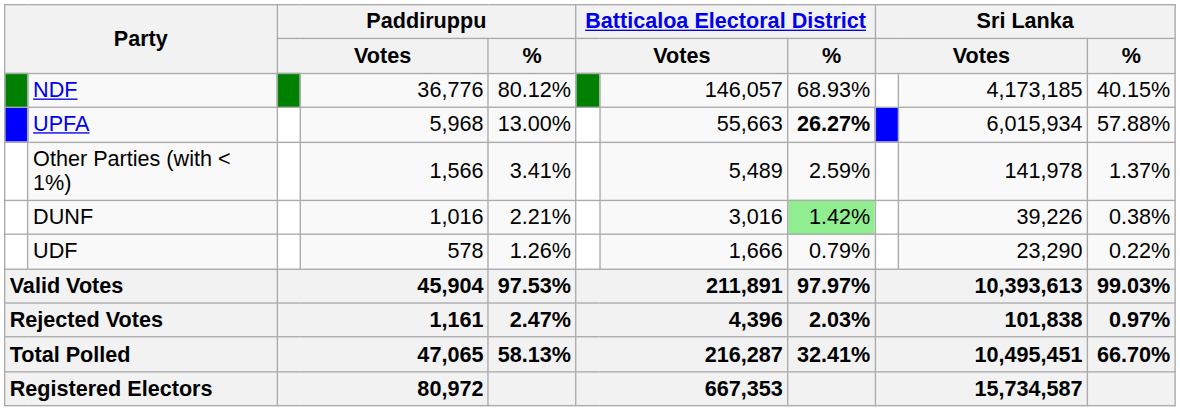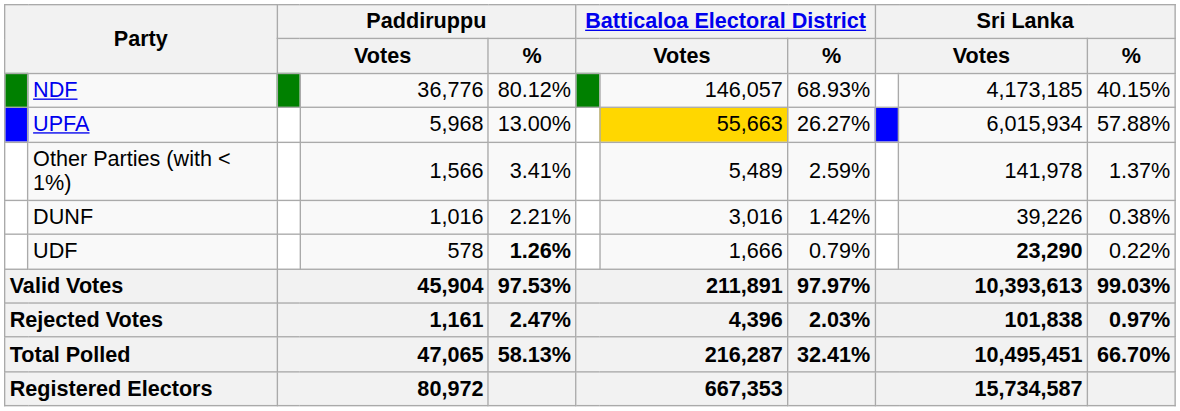(750, 124) no background -> (750, 124) gold background
(834, 124) bold -> (834, 124) normal
(840, 217) lightgreen background -> (840, 217) no background
(540, 251) normal -> (540, 251) bold
(1049, 251) normal -> (1049, 251) bold
